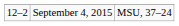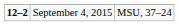(17, 12) normal -> (17, 12) bold
